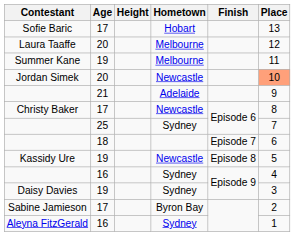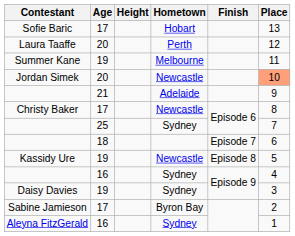(180, 45) Melbourne -> (180, 45) Perth
